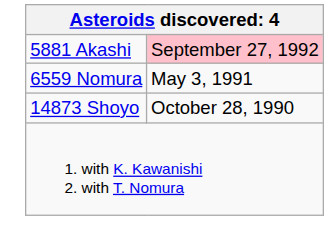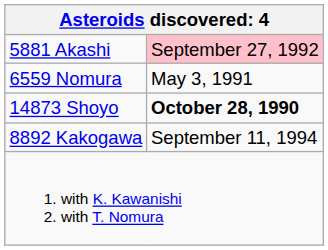(222, 108) normal -> (225, 108) bold
+ row: (76, 137)
